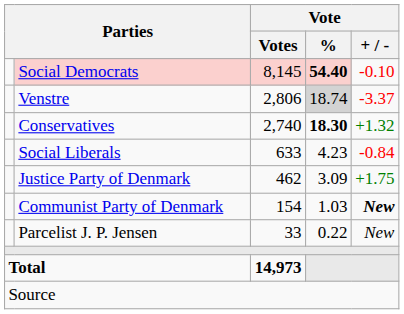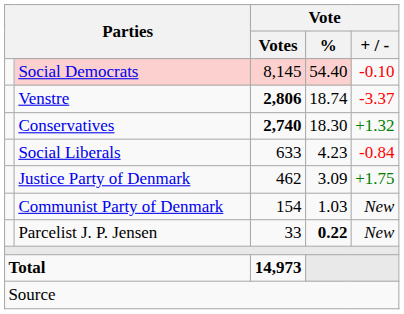(328, 71) bold -> (328, 71) normal
(282, 98) normal -> (282, 98) bold
(328, 98) lightgrey background -> (328, 98) no background
(282, 125) normal -> (282, 125) bold
(328, 125) bold -> (328, 125) normal
(379, 206) bold -> (379, 206) normal
(333, 233) normal -> (333, 233) bold
